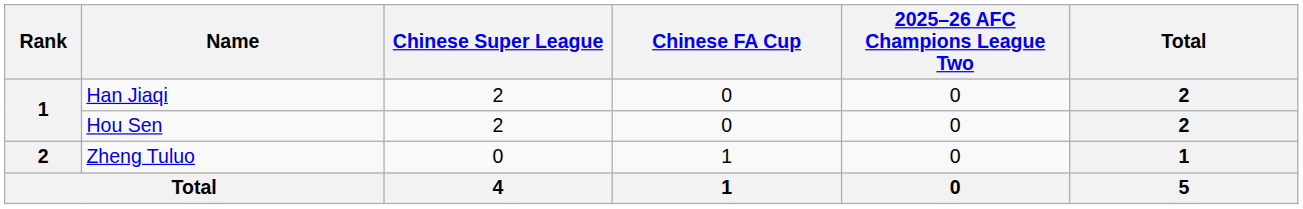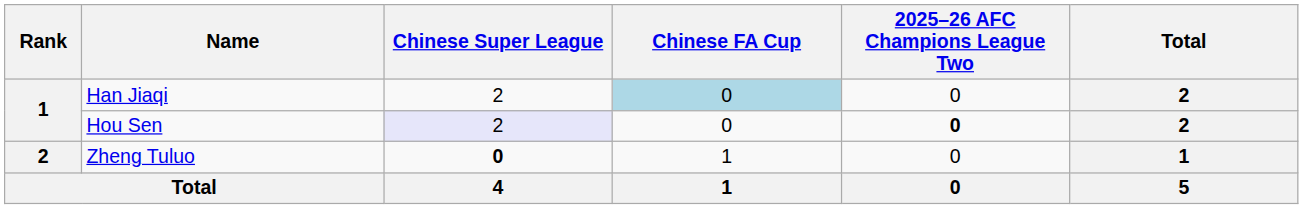(727, 94) no background -> (727, 94) lightblue background
(498, 125) no background -> (498, 125) lavender background
(955, 125) normal -> (955, 125) bold
(498, 156) normal -> (498, 156) bold
